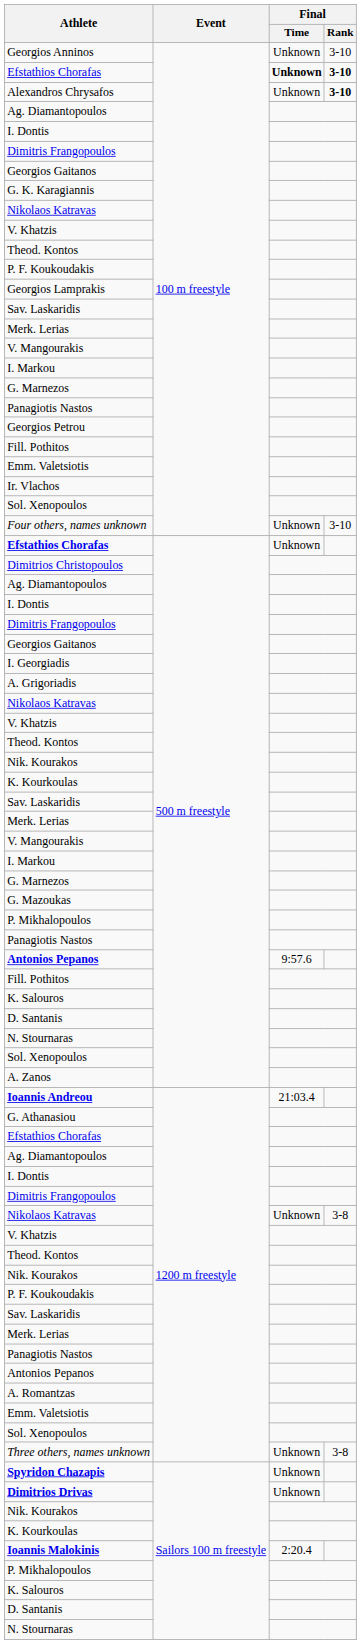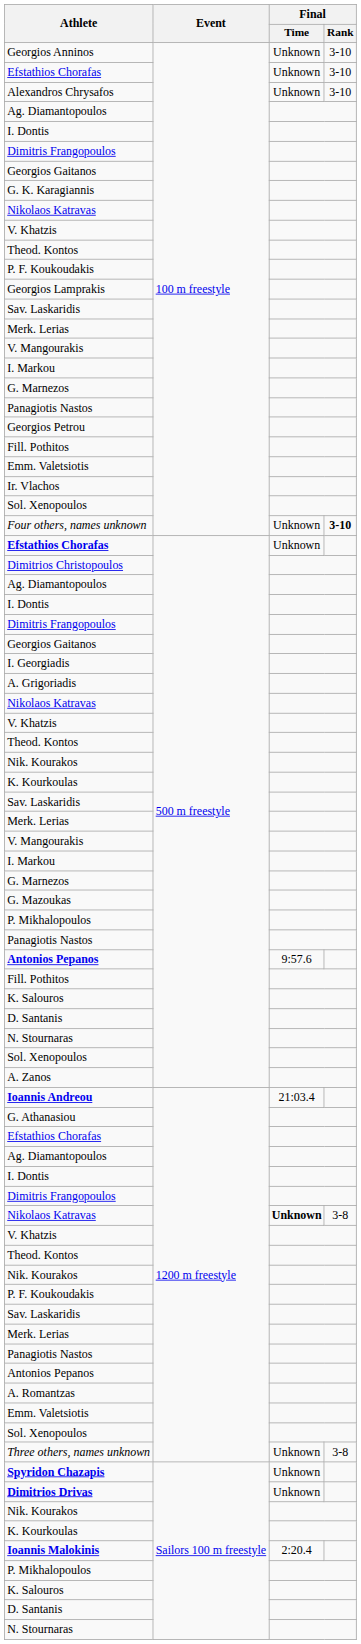(297, 72) bold -> (297, 72) normal
(340, 72) bold -> (340, 72) normal
(340, 92) bold -> (340, 92) normal
(340, 526) normal -> (340, 526) bold
(297, 1216) normal -> (297, 1216) bold
